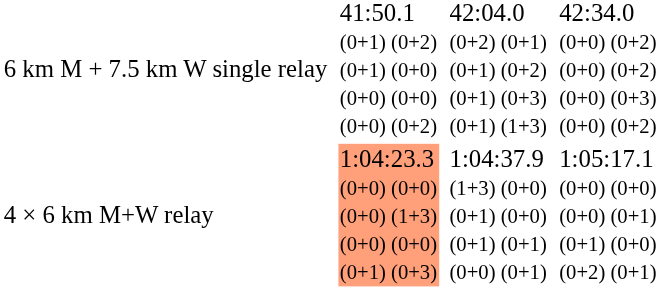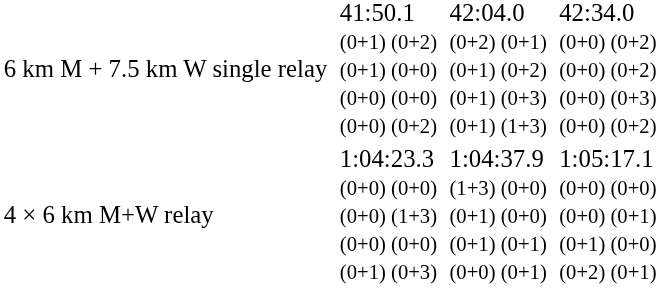(388, 214) lightsalmon background -> (388, 214) no background
